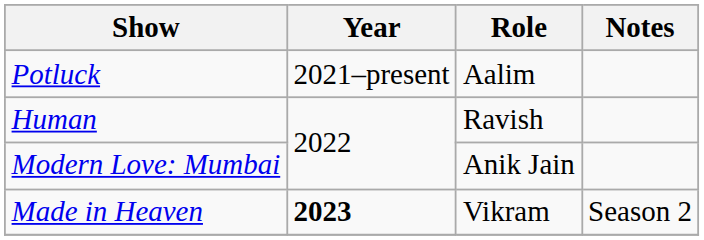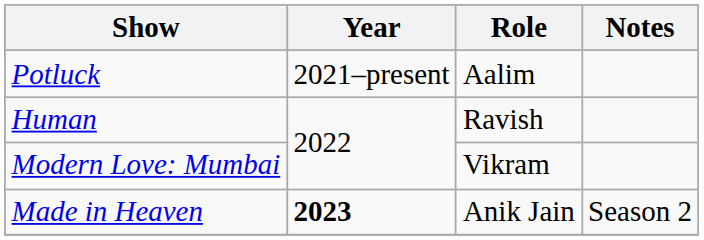(519, 165) Anik Jain -> (506, 165) Vikram
(506, 211) Vikram -> (519, 211) Anik Jain
